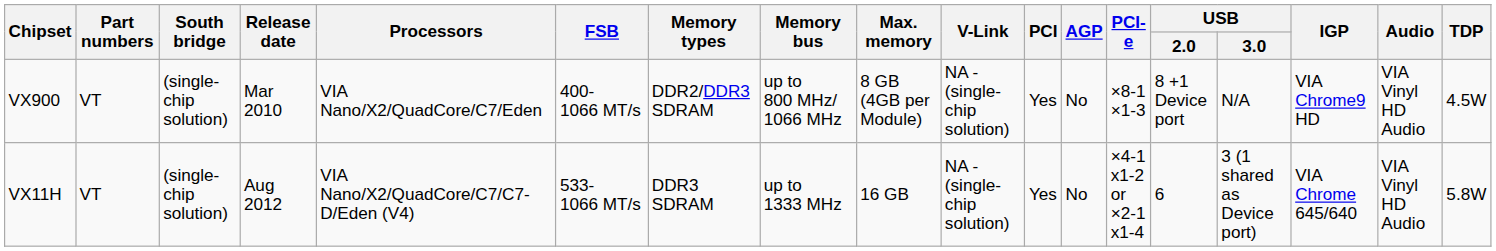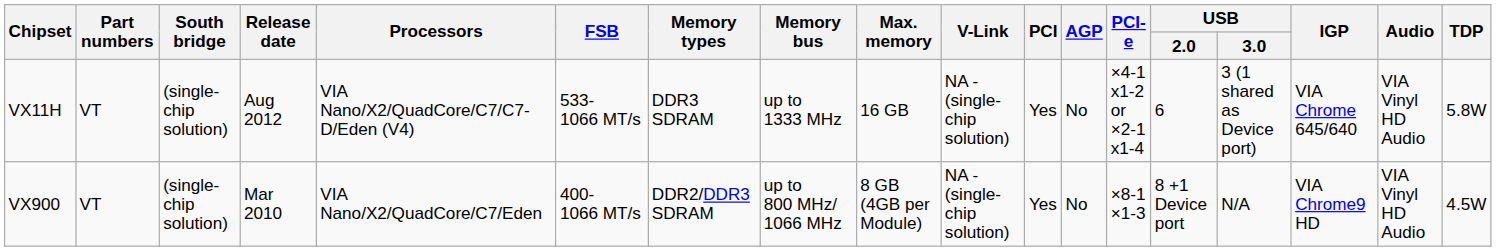rows swapped: (34, 101) <-> (35, 195)
